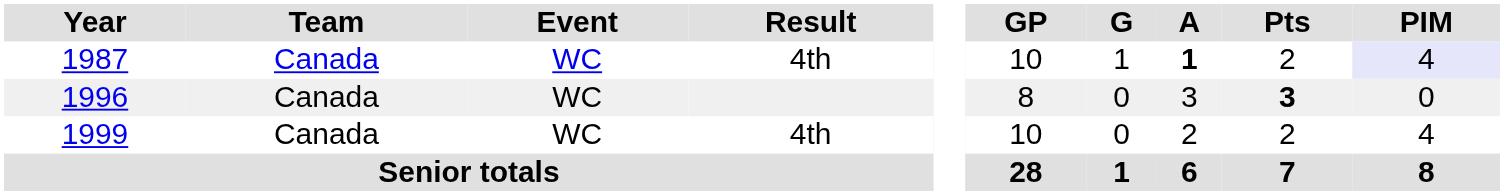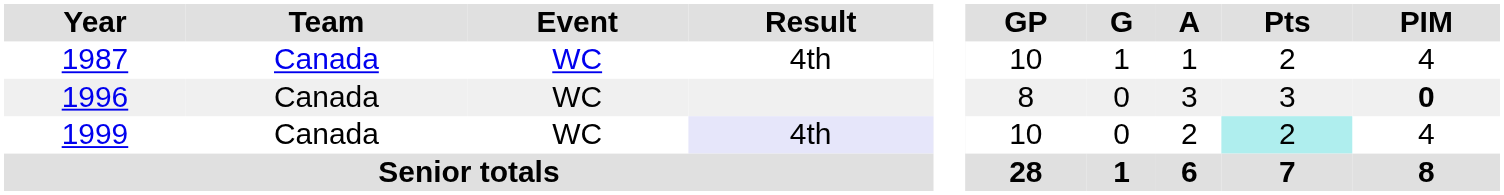(1189, 59) bold -> (1189, 59) normal
(1426, 59) lavender background -> (1426, 59) no background
(1287, 97) bold -> (1287, 97) normal
(1426, 97) normal -> (1426, 97) bold
(811, 134) no background -> (811, 134) lavender background
(1287, 134) no background -> (1287, 134) paleturquoise background
